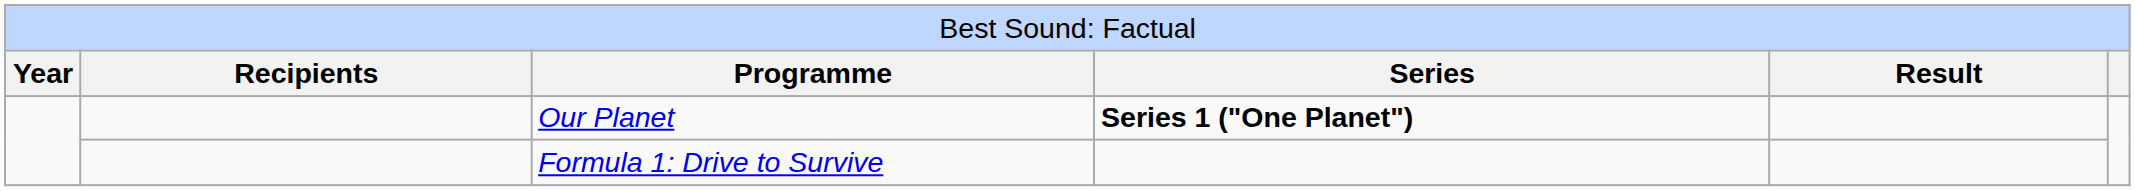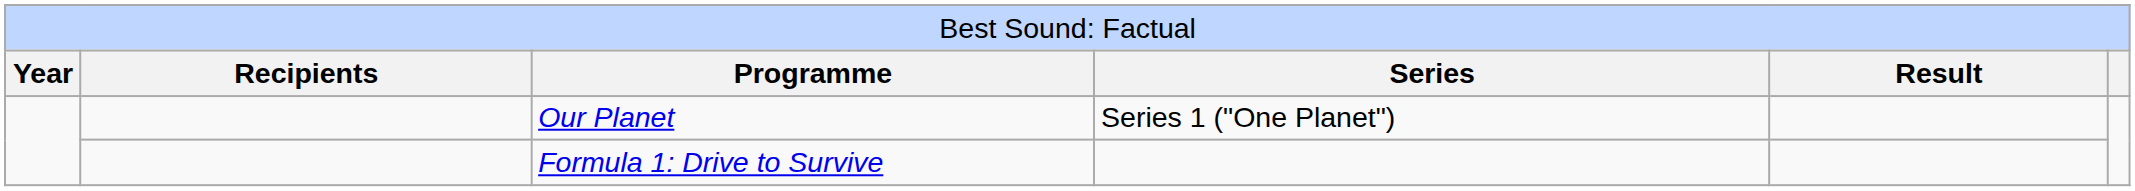(1257, 118) bold -> (1248, 118) normal
